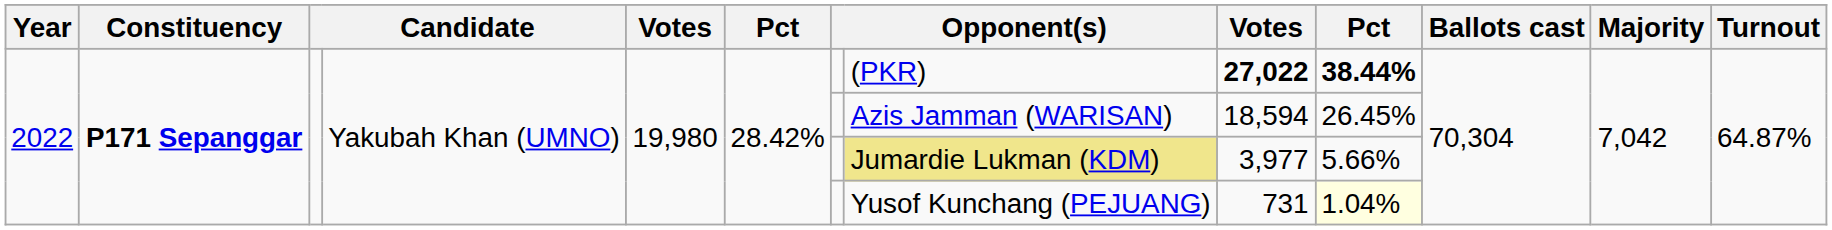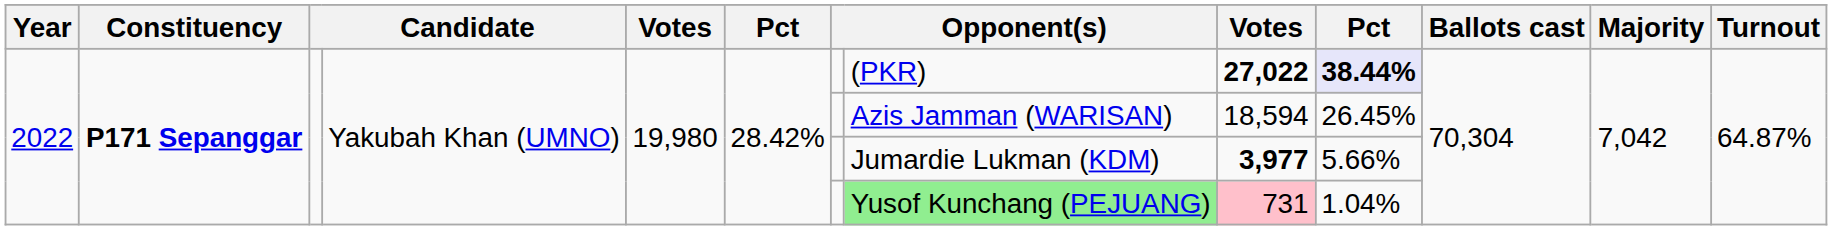(1369, 71) no background -> (1369, 71) lavender background
(1005, 159) khaki background -> (1005, 159) no background
(1274, 159) normal -> (1274, 159) bold
(1031, 203) no background -> (1031, 203) lightgreen background
(1285, 203) no background -> (1285, 203) pink background
(1361, 203) lightyellow background -> (1361, 203) no background
